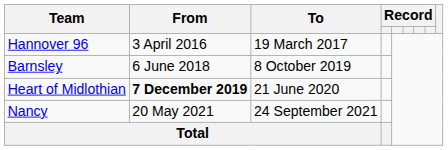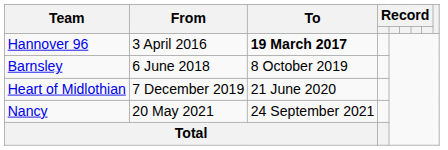(301, 44) normal -> (299, 44) bold
(190, 89) bold -> (188, 89) normal
